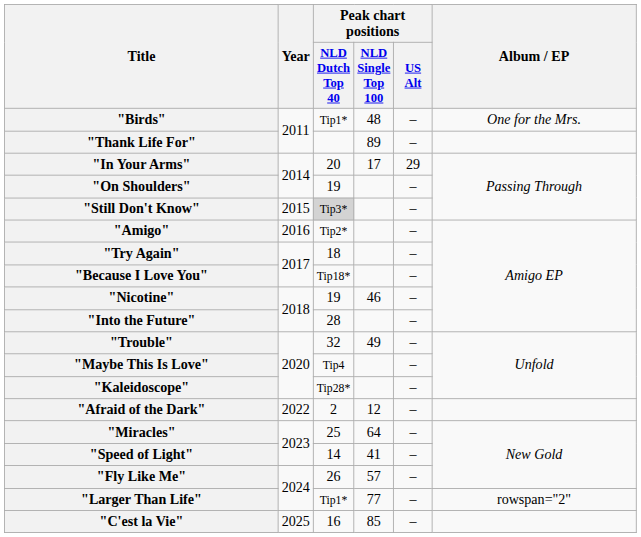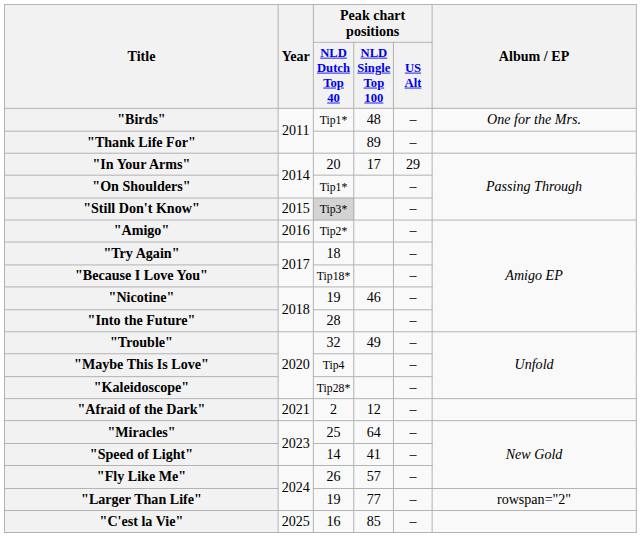(334, 186) 19 -> (334, 187) Tip1*
(296, 409) 2022 -> (296, 409) 2021
(334, 500) Tip1* -> (334, 499) 19
